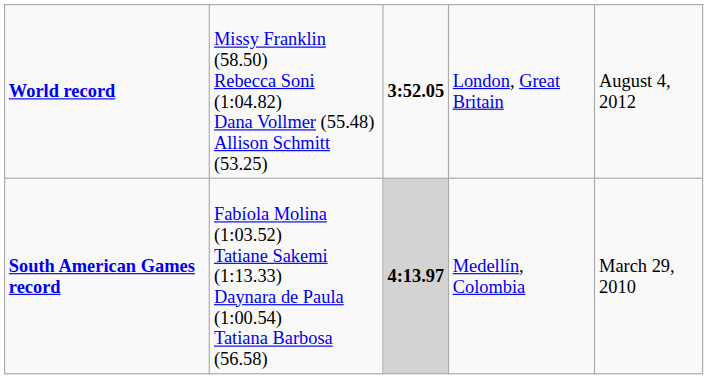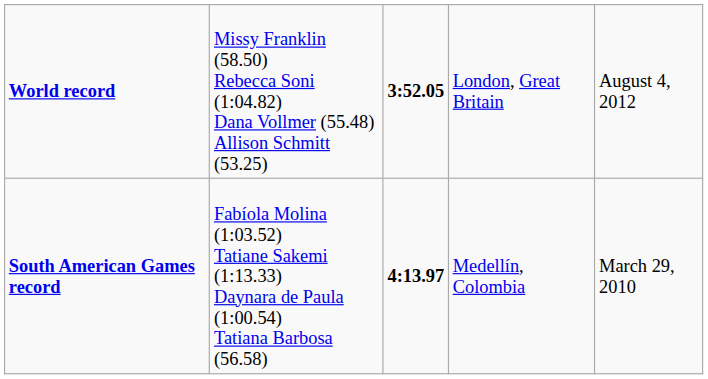(416, 275) lightgrey background -> (416, 275) no background
